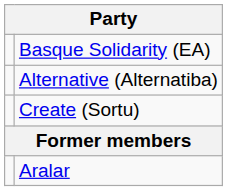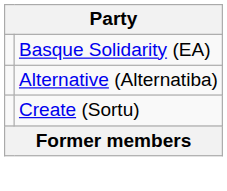- row: (44, 170)
